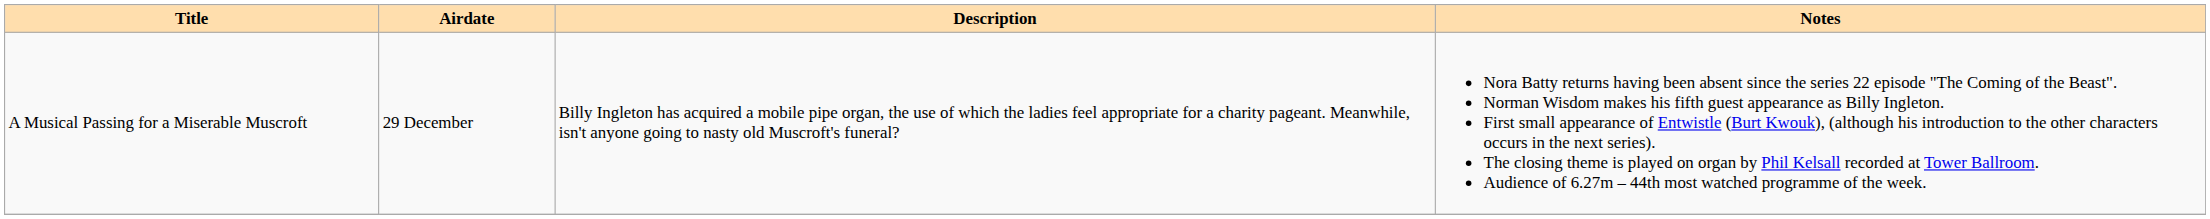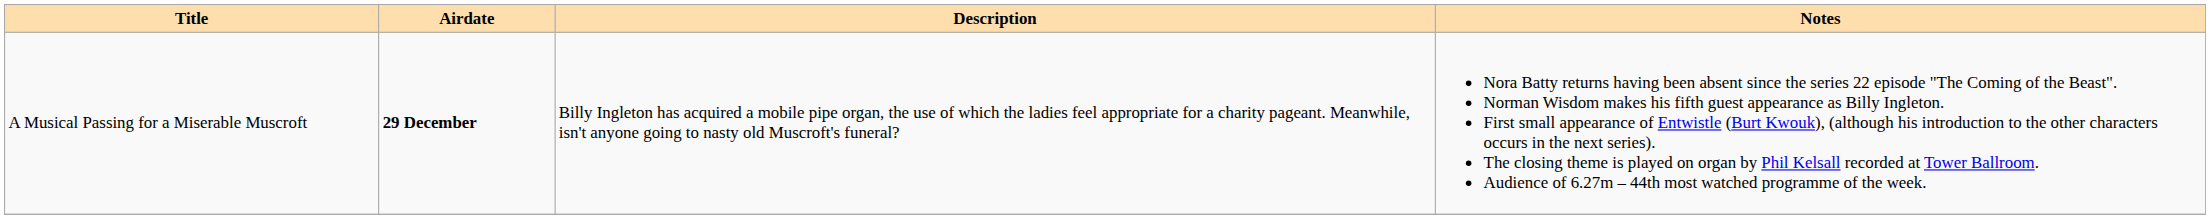(428, 123) normal -> (430, 123) bold
